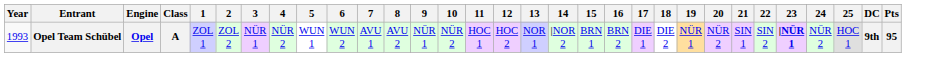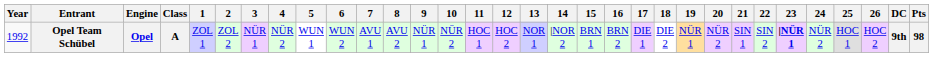+ column: (875, 13)
(18, 37) 1993 -> (18, 37) 1992
(892, 37) 95 -> (919, 37) 98
